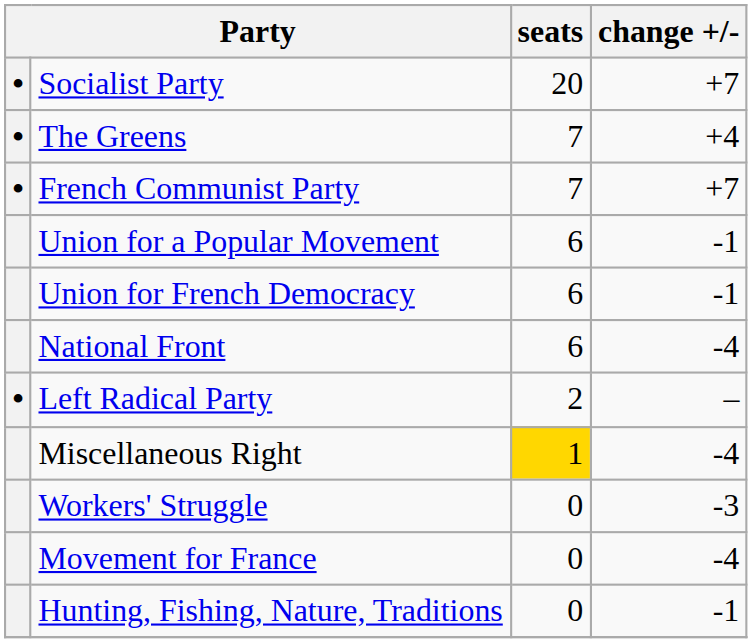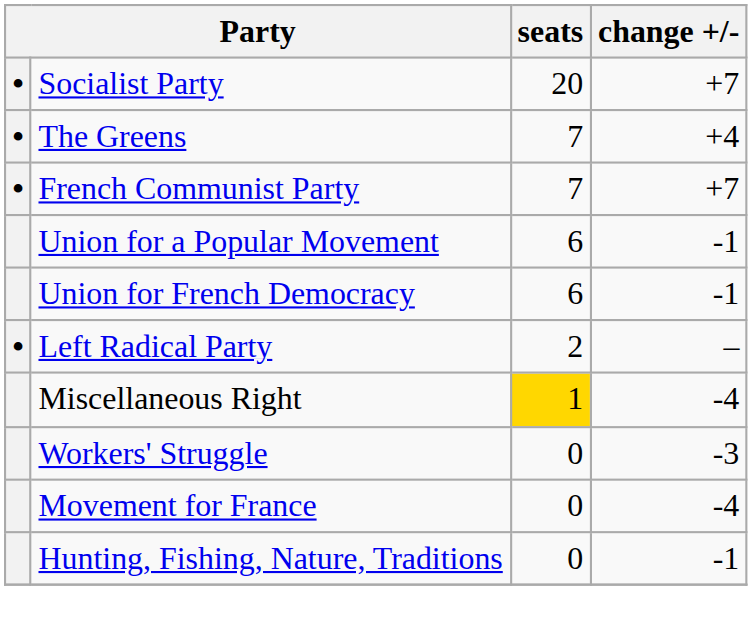- row: (132, 346)
